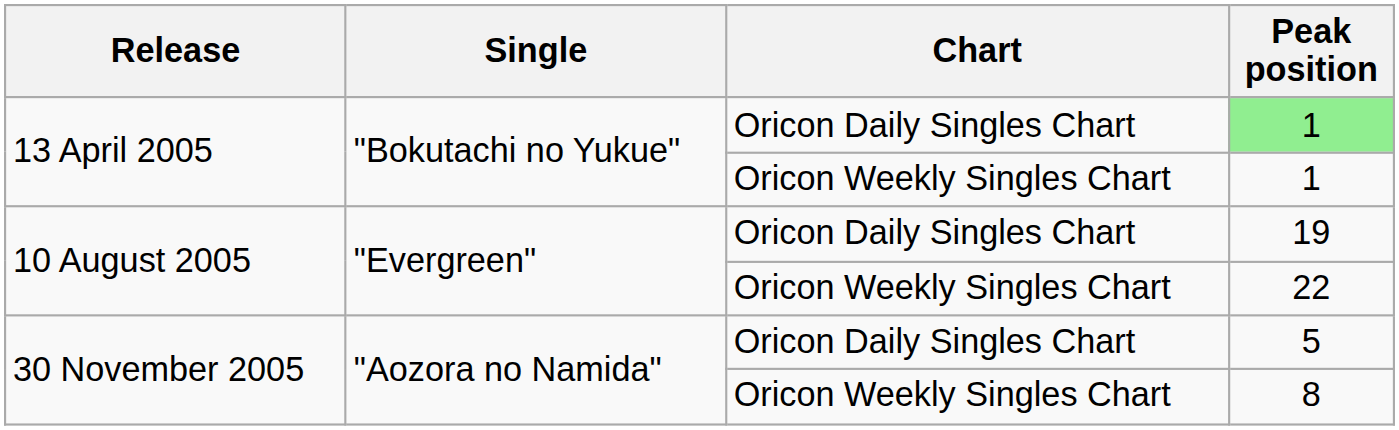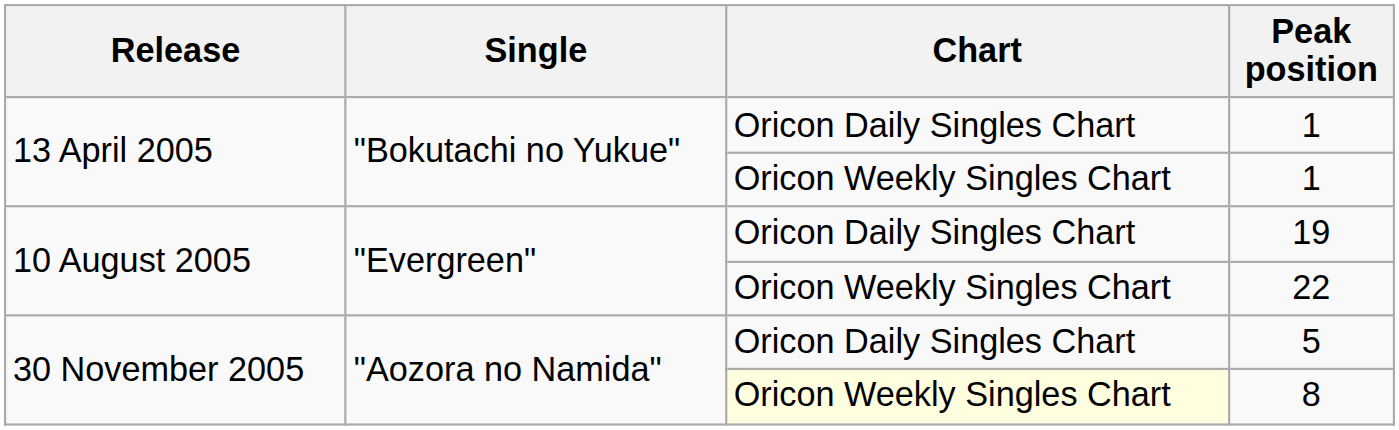(1311, 124) lightgreen background -> (1311, 124) no background
(952, 395) no background -> (952, 395) lightyellow background
